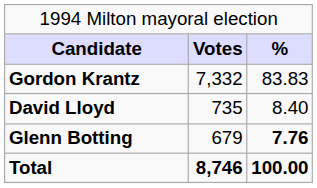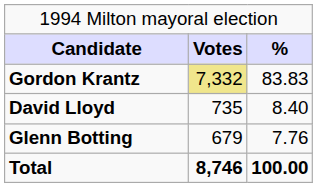(219, 78) no background -> (219, 78) khaki background
(290, 138) bold -> (290, 138) normal
